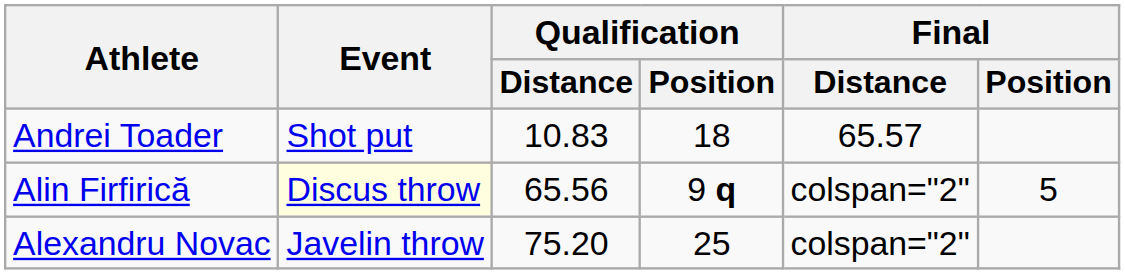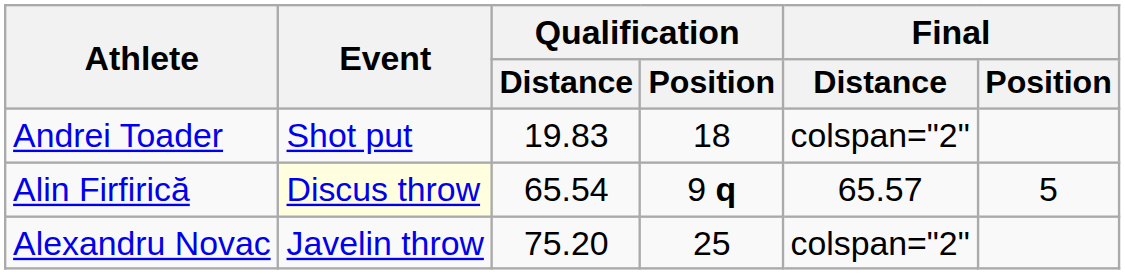(566, 136) 10.83 -> (566, 136) 19.83
(880, 136) 65.57 -> (880, 136) colspan="2"
(566, 190) 65.56 -> (566, 190) 65.54
(880, 190) colspan="2" -> (880, 190) 65.57
